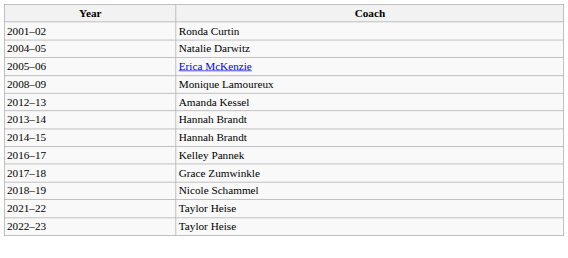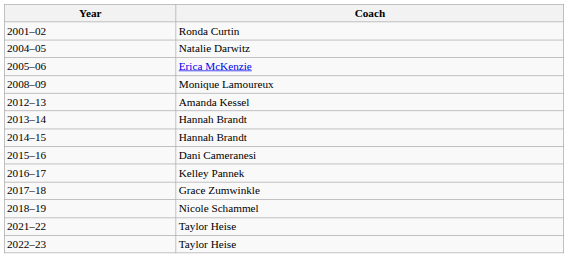+ row: (27, 155)
